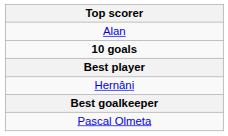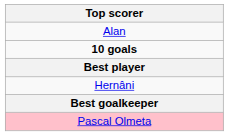(114, 121) no background -> (114, 121) pink background
